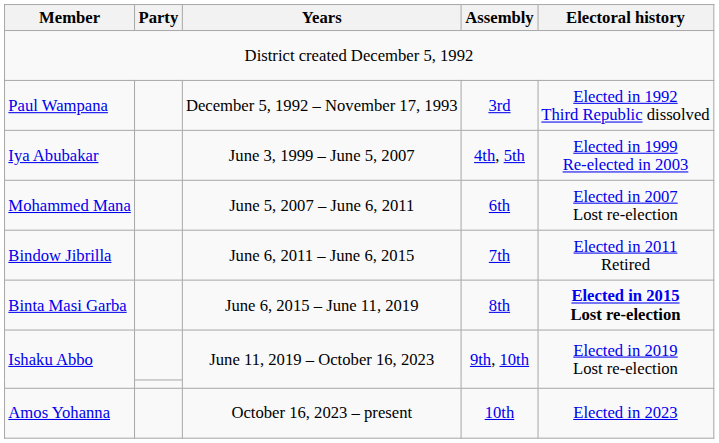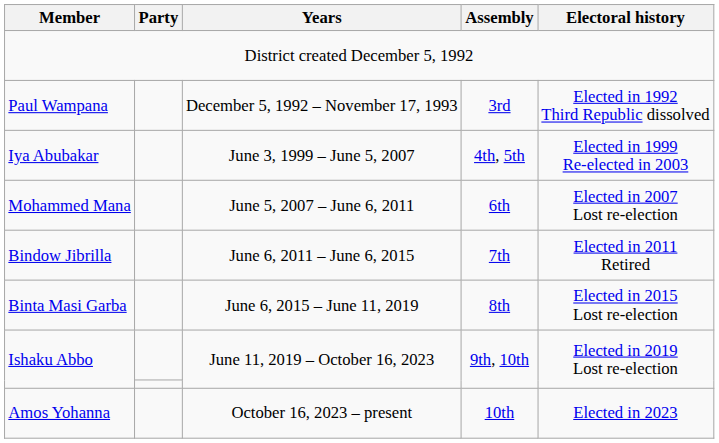(625, 305) bold -> (625, 305) normal
